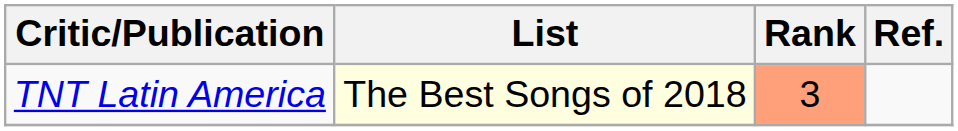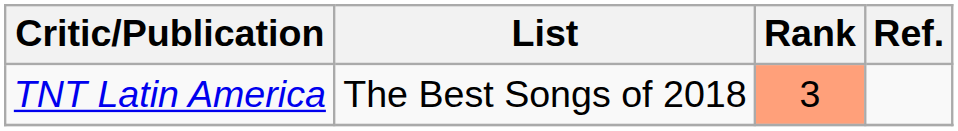(545, 93) lightyellow background -> (545, 93) no background
